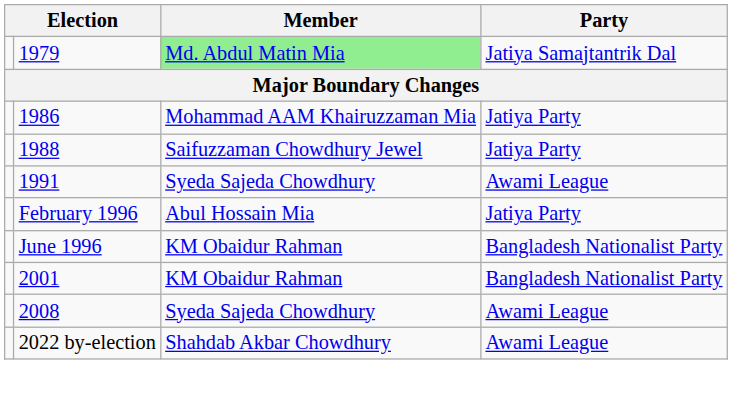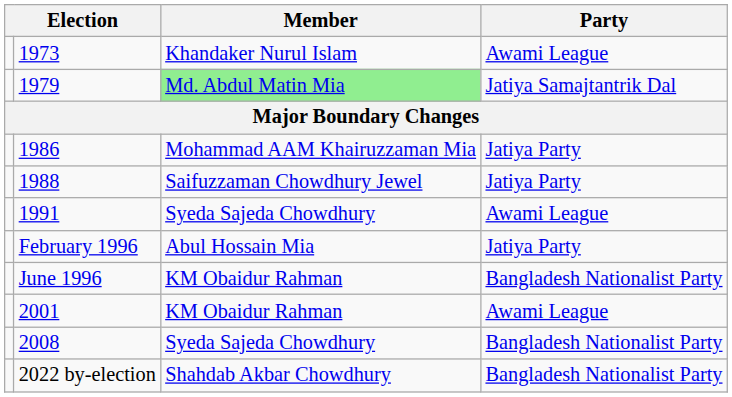+ row: (39, 52)
(604, 278) Bangladesh Nationalist Party -> (547, 310) Awami League
(547, 310) Awami League -> (604, 342) Bangladesh Nationalist Party
(547, 342) Awami League -> (604, 375) Bangladesh Nationalist Party
